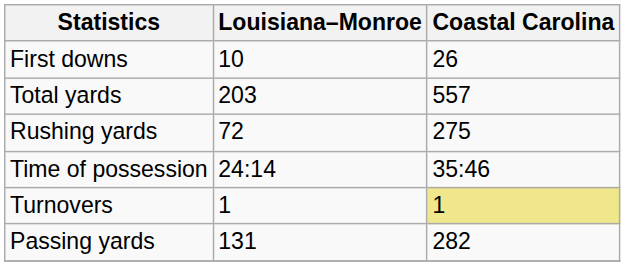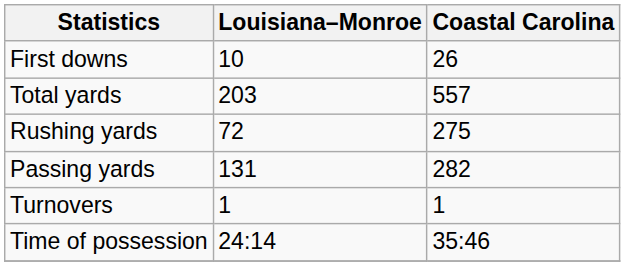rows swapped: (82, 242) <-> (109, 168)
(439, 205) khaki background -> (439, 205) no background
